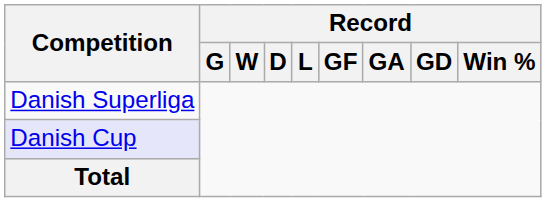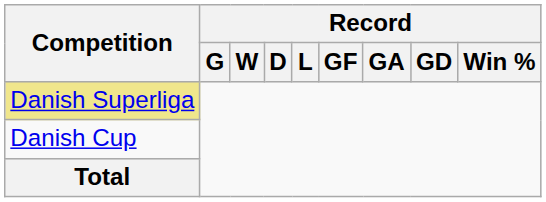(102, 100) no background -> (102, 100) khaki background
(73, 138) lavender background -> (73, 138) no background
